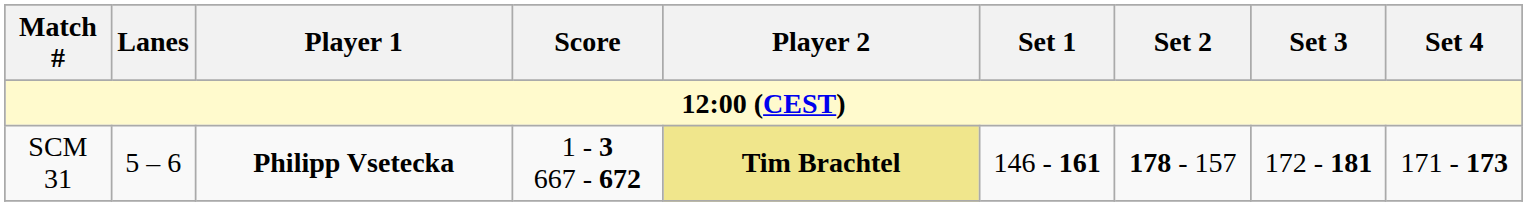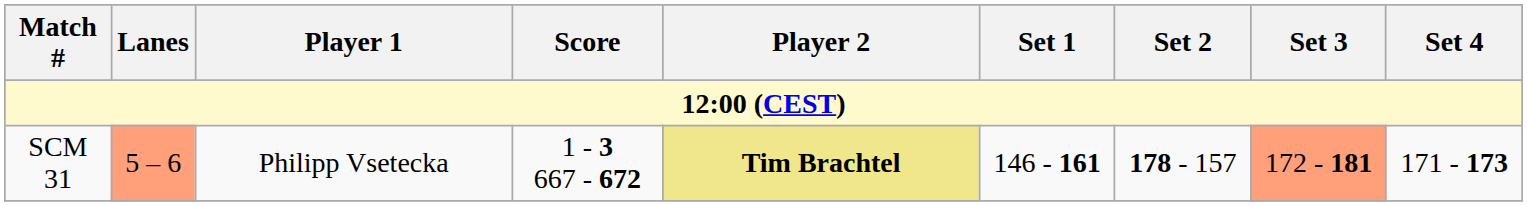(153, 162) no background -> (153, 162) lightsalmon background
(354, 162) bold -> (354, 162) normal
(1318, 162) no background -> (1319, 162) lightsalmon background
